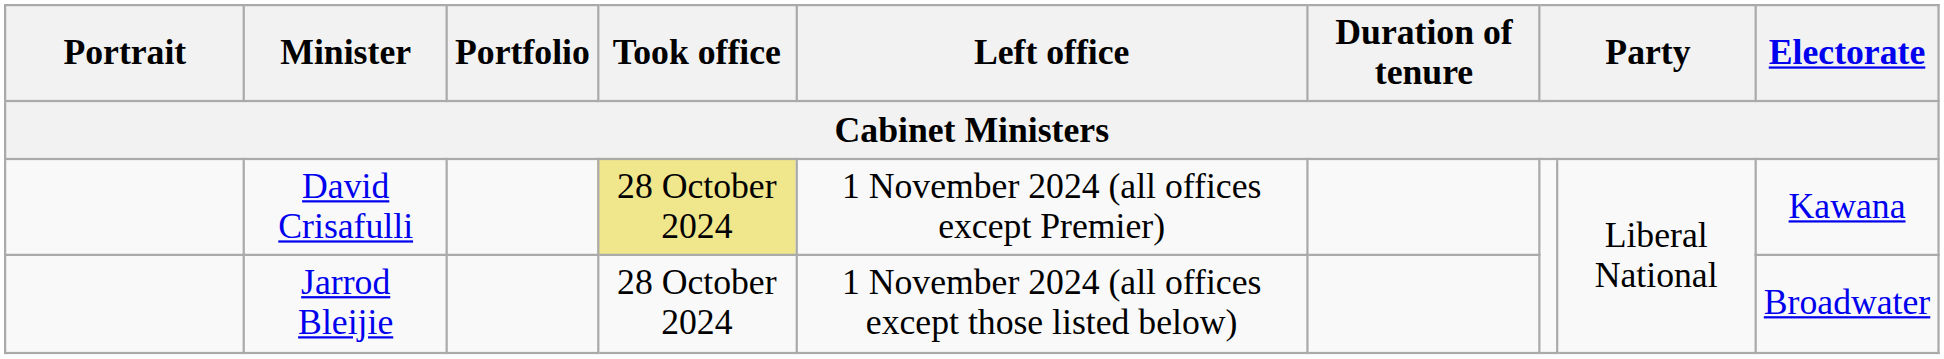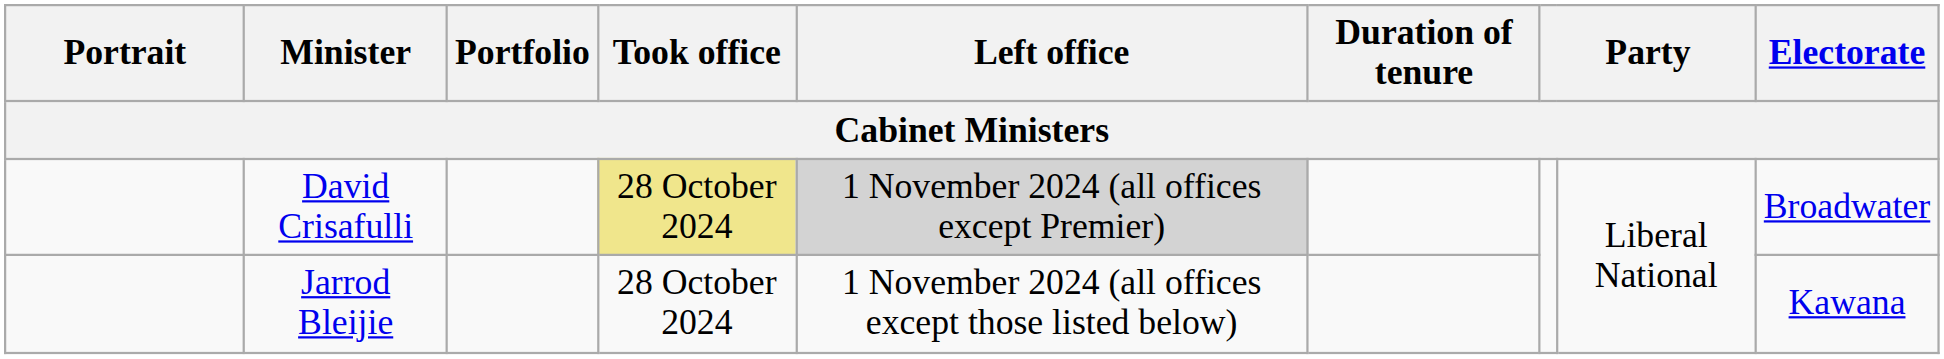(1052, 206) no background -> (1052, 206) lightgrey background
(1847, 206) Kawana -> (1847, 206) Broadwater
(1847, 302) Broadwater -> (1847, 302) Kawana
